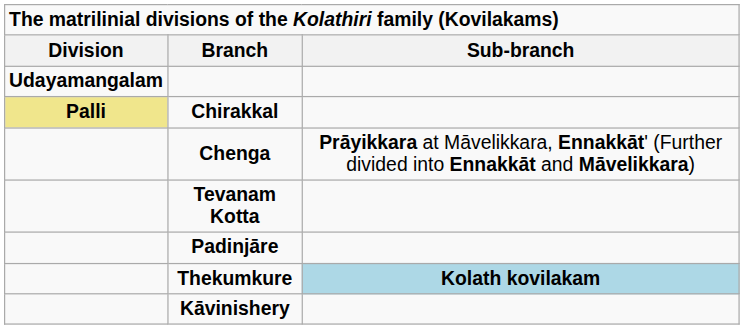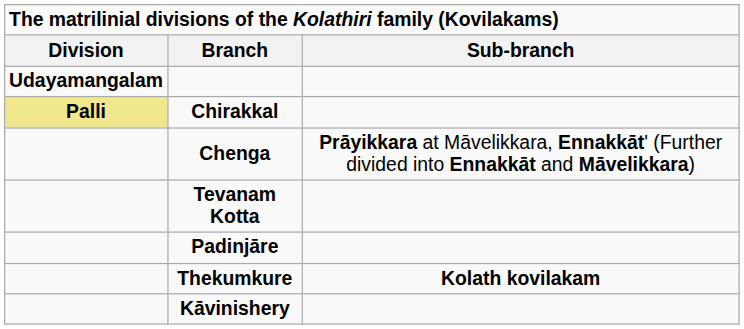(521, 278) lightblue background -> (521, 278) no background
